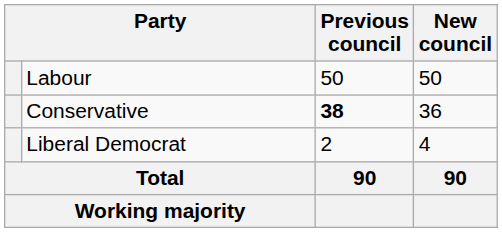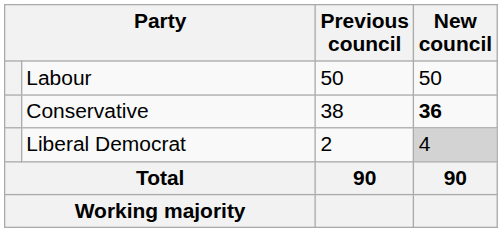(332, 111) bold -> (332, 111) normal
(430, 111) normal -> (430, 111) bold
(424, 144) no background -> (424, 144) lightgrey background
